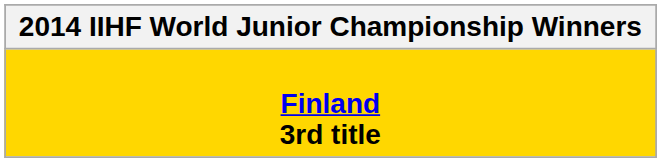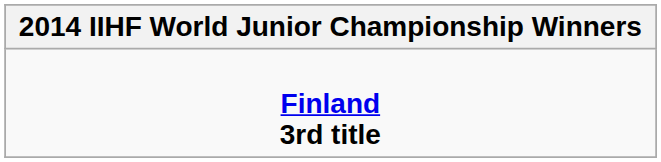(330, 118) gold background -> (330, 118) no background
